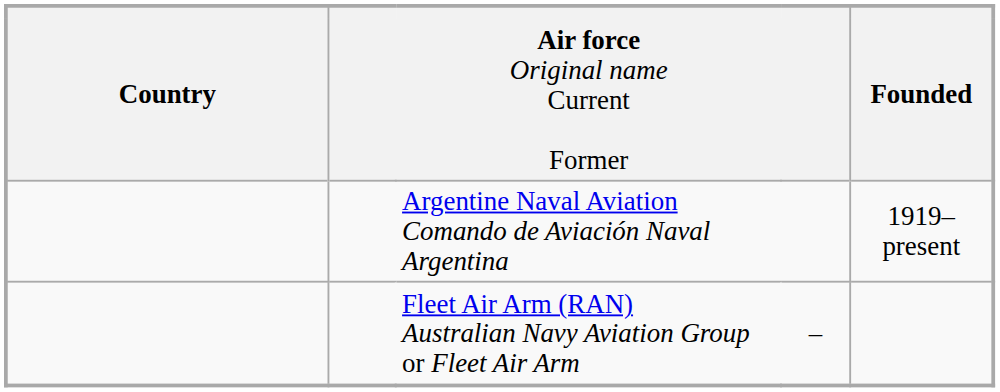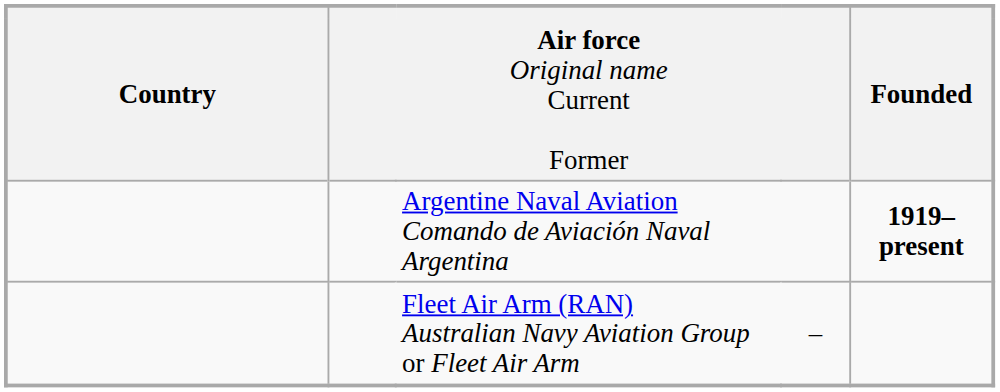(921, 231) normal -> (921, 231) bold
